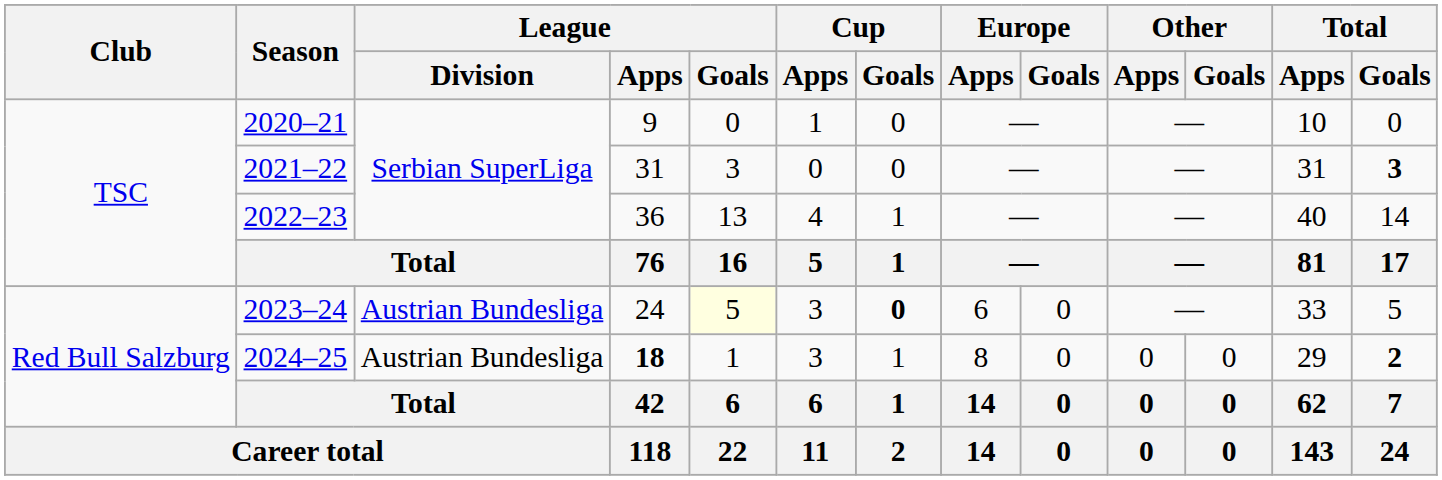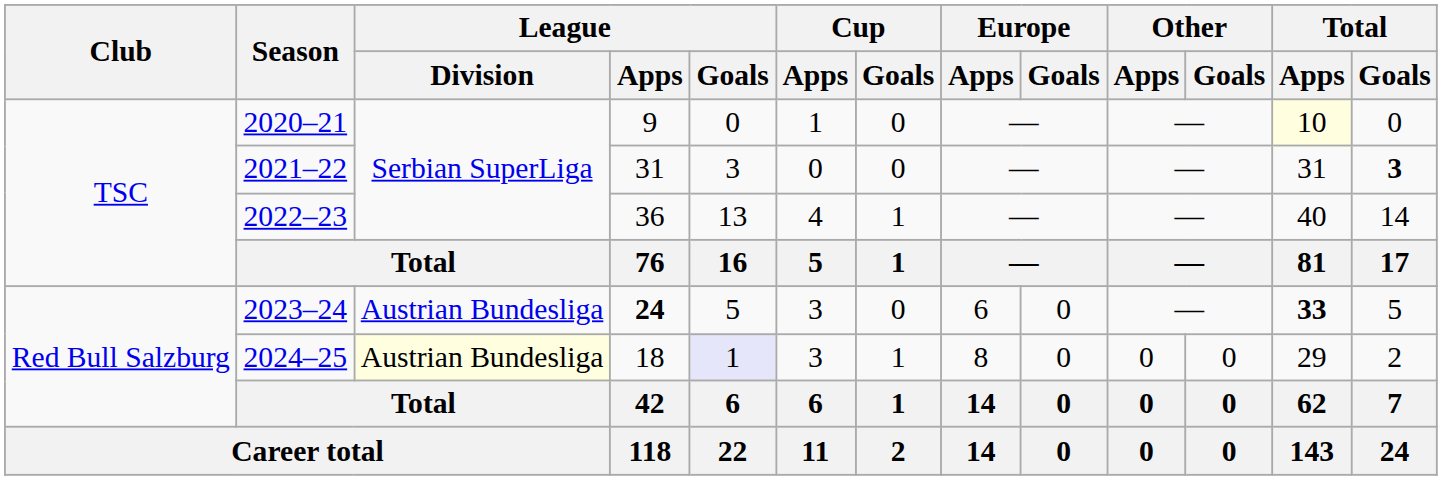(1312, 121) no background -> (1312, 121) lightyellow background
(650, 309) normal -> (650, 309) bold
(733, 309) lightyellow background -> (733, 309) no background
(898, 309) bold -> (898, 309) normal
(1312, 309) normal -> (1312, 309) bold
(482, 356) no background -> (482, 356) lightyellow background
(650, 356) bold -> (650, 356) normal
(733, 356) no background -> (733, 356) lavender background
(1395, 356) bold -> (1395, 356) normal
